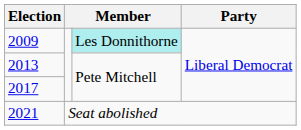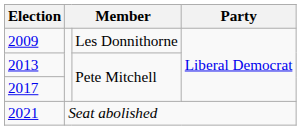(126, 40) paleturquoise background -> (126, 40) no background
